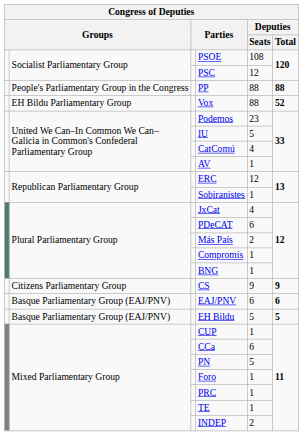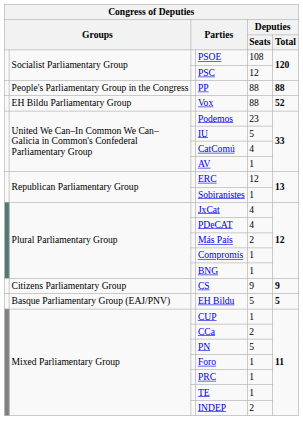(252, 225) 6 -> (252, 225) 4
- row: (217, 301)
(252, 347) 6 -> (252, 331) 2
